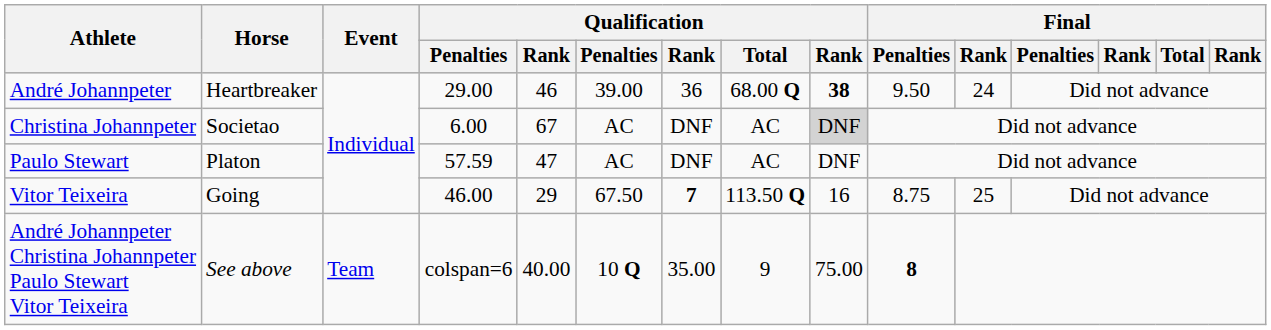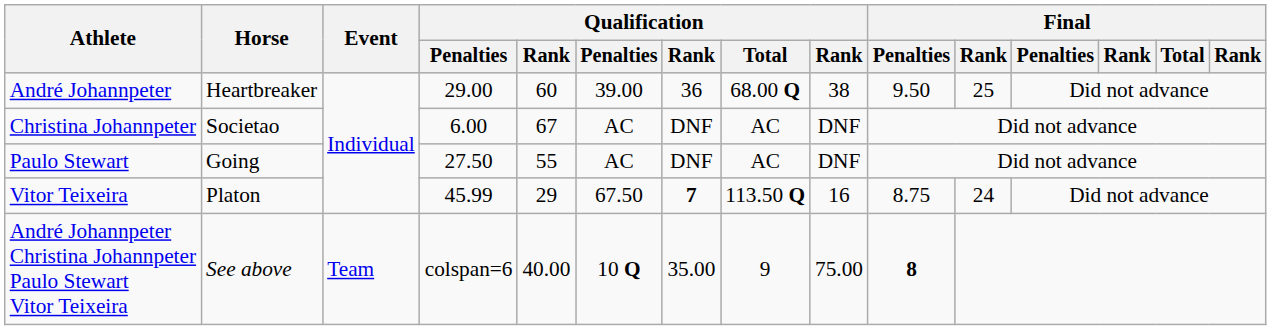(546, 90) 46 -> (546, 90) 60
(839, 90) bold -> (839, 90) normal
(983, 90) 24 -> (983, 90) 25
(839, 126) lightgrey background -> (839, 126) no background
(233, 161) Platon -> (233, 161) Going
(469, 161) 57.59 -> (469, 161) 27.50
(546, 161) 47 -> (546, 161) 55
(233, 196) Going -> (233, 196) Platon
(469, 196) 46.00 -> (469, 196) 45.99
(983, 196) 25 -> (983, 196) 24
